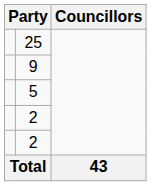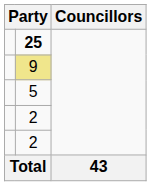(33, 42) normal -> (33, 42) bold
(33, 67) no background -> (33, 67) khaki background
